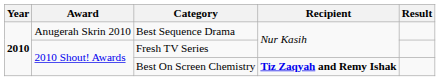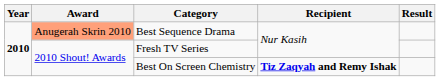(83, 31) no background -> (83, 31) lightsalmon background
